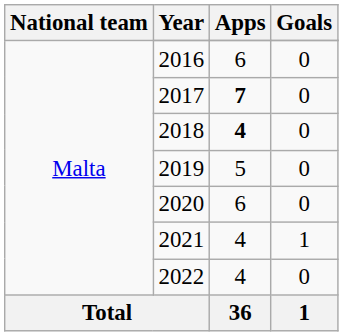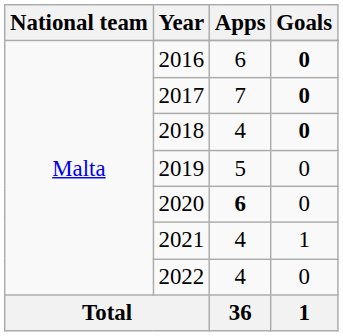(304, 58) normal -> (304, 58) bold
(240, 95) bold -> (240, 95) normal
(304, 95) normal -> (304, 95) bold
(240, 131) bold -> (240, 131) normal
(304, 131) normal -> (304, 131) bold
(240, 204) normal -> (240, 204) bold
